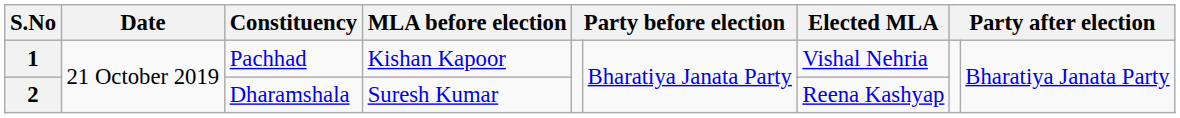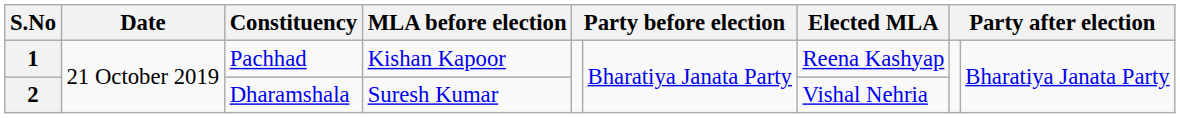(865, 58) Vishal Nehria -> (873, 58) Reena Kashyap
(873, 94) Reena Kashyap -> (865, 94) Vishal Nehria
